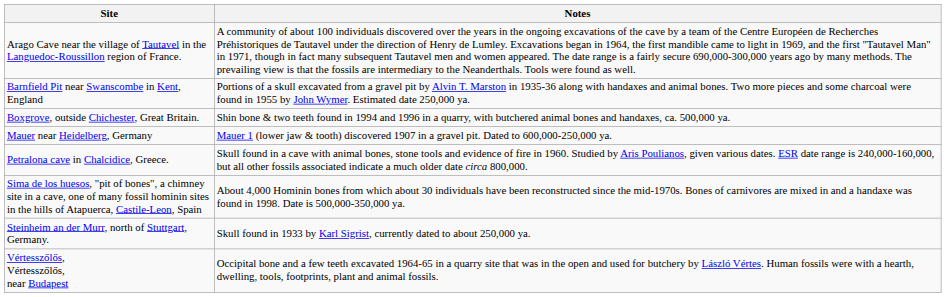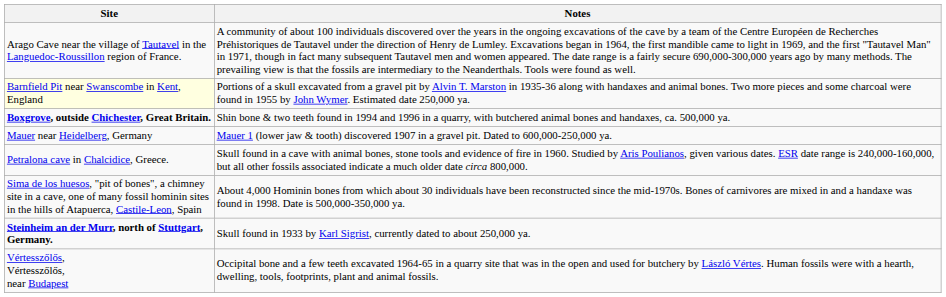(94, 94) no background -> (94, 94) lightyellow background
(103, 118) normal -> (109, 118) bold
(97, 234) normal -> (105, 234) bold
